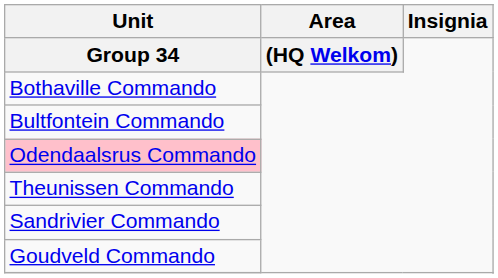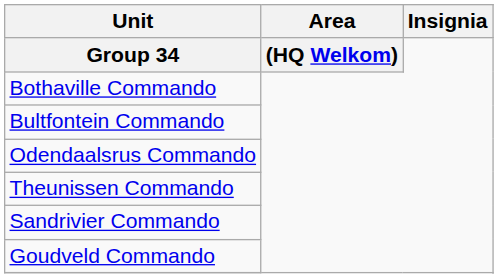(133, 155) pink background -> (133, 155) no background
